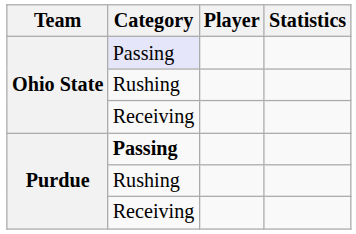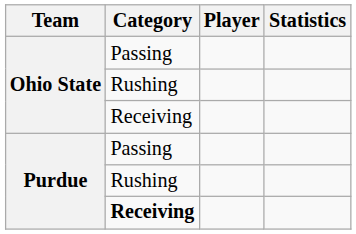(143, 52) lavender background -> (141, 52) no background
(145, 148) bold -> (141, 148) normal
(154, 212) normal -> (152, 212) bold
